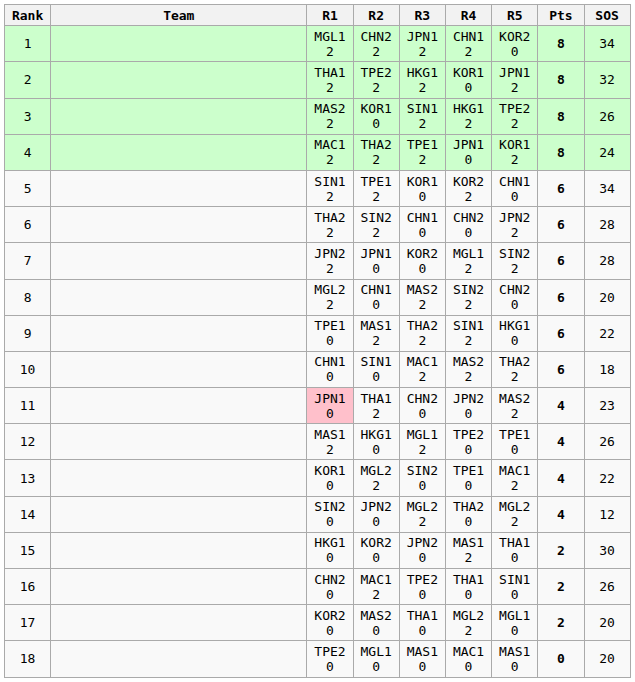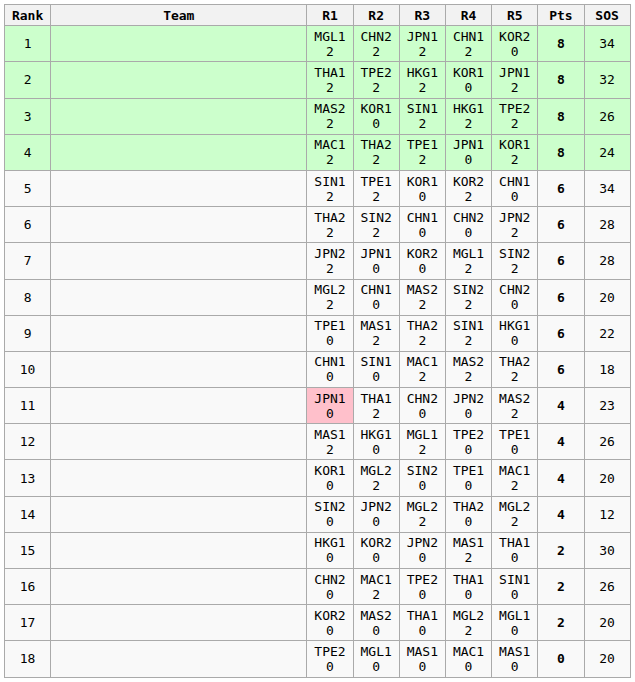(607, 478) 22 -> (607, 478) 20
